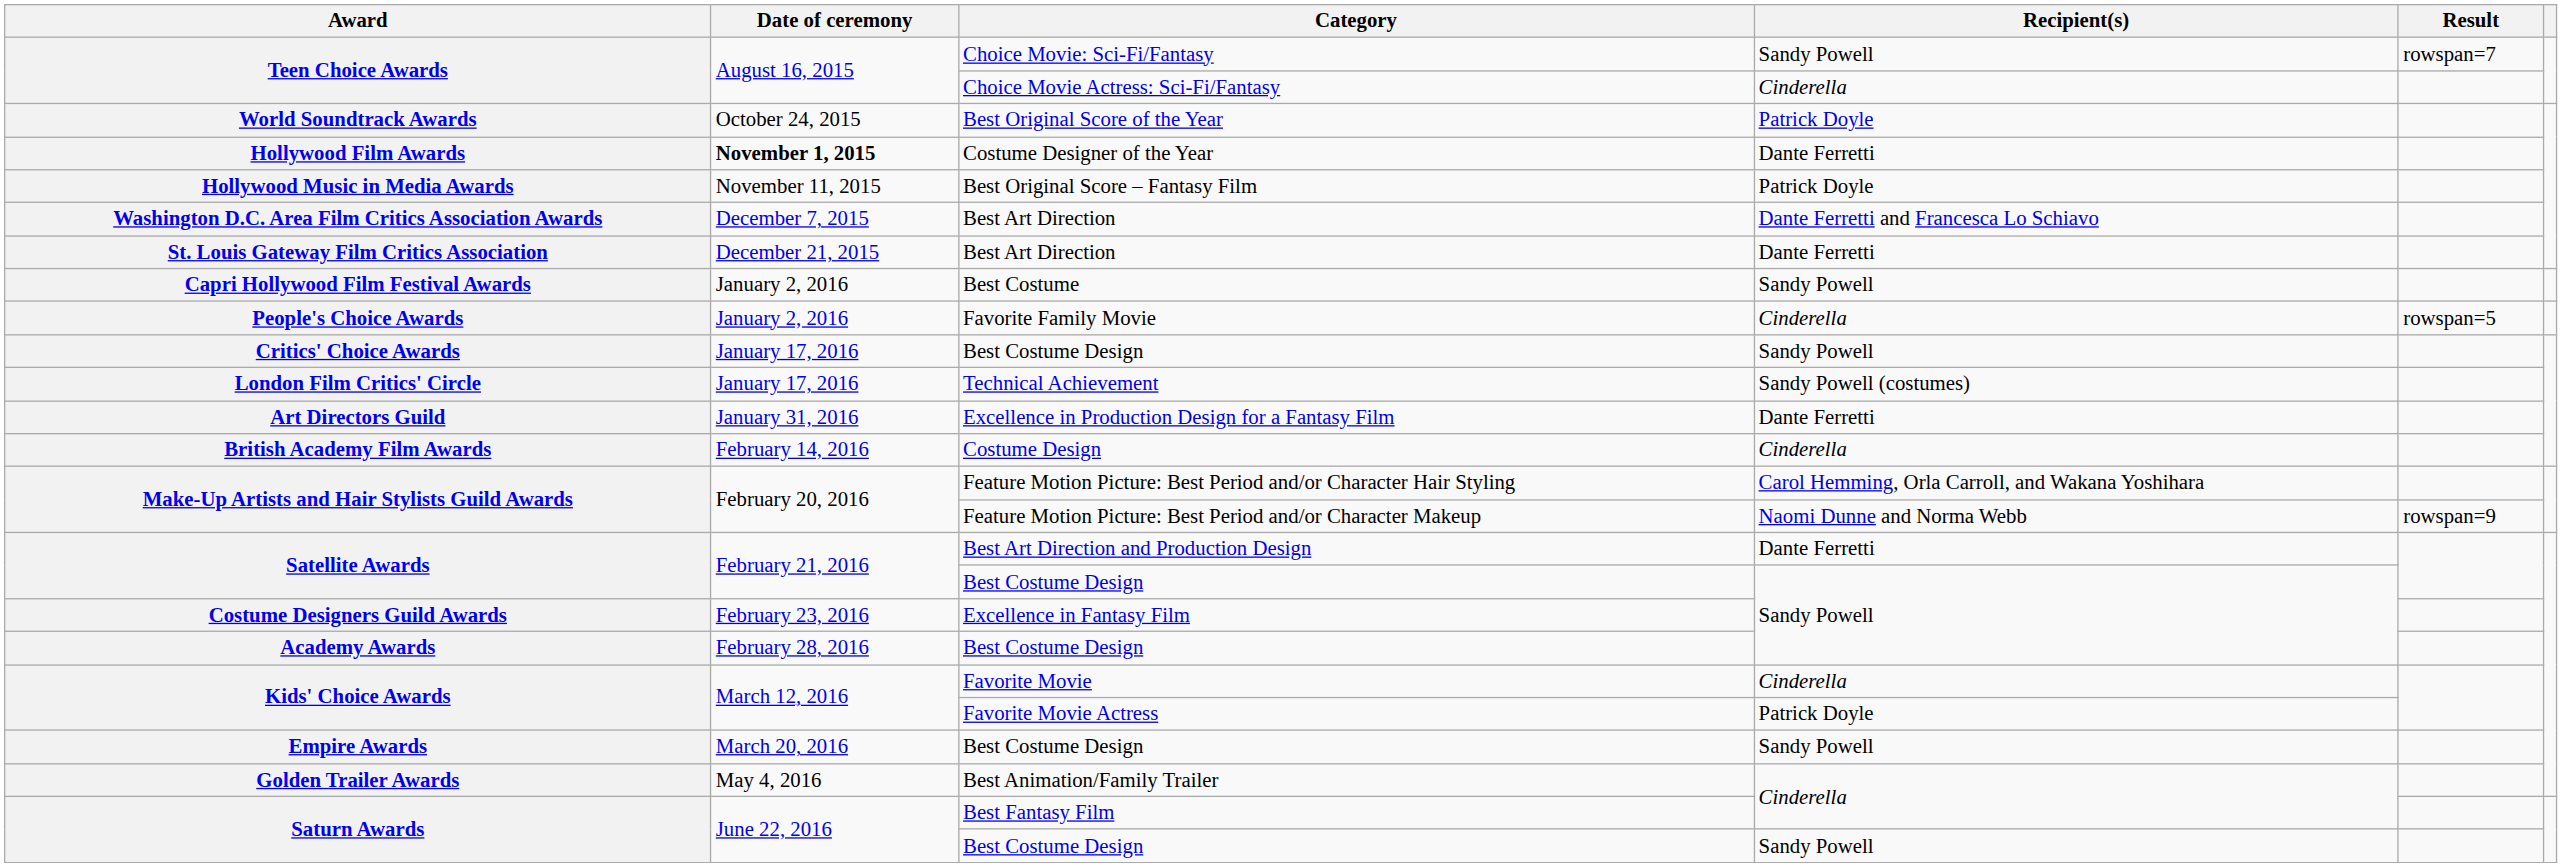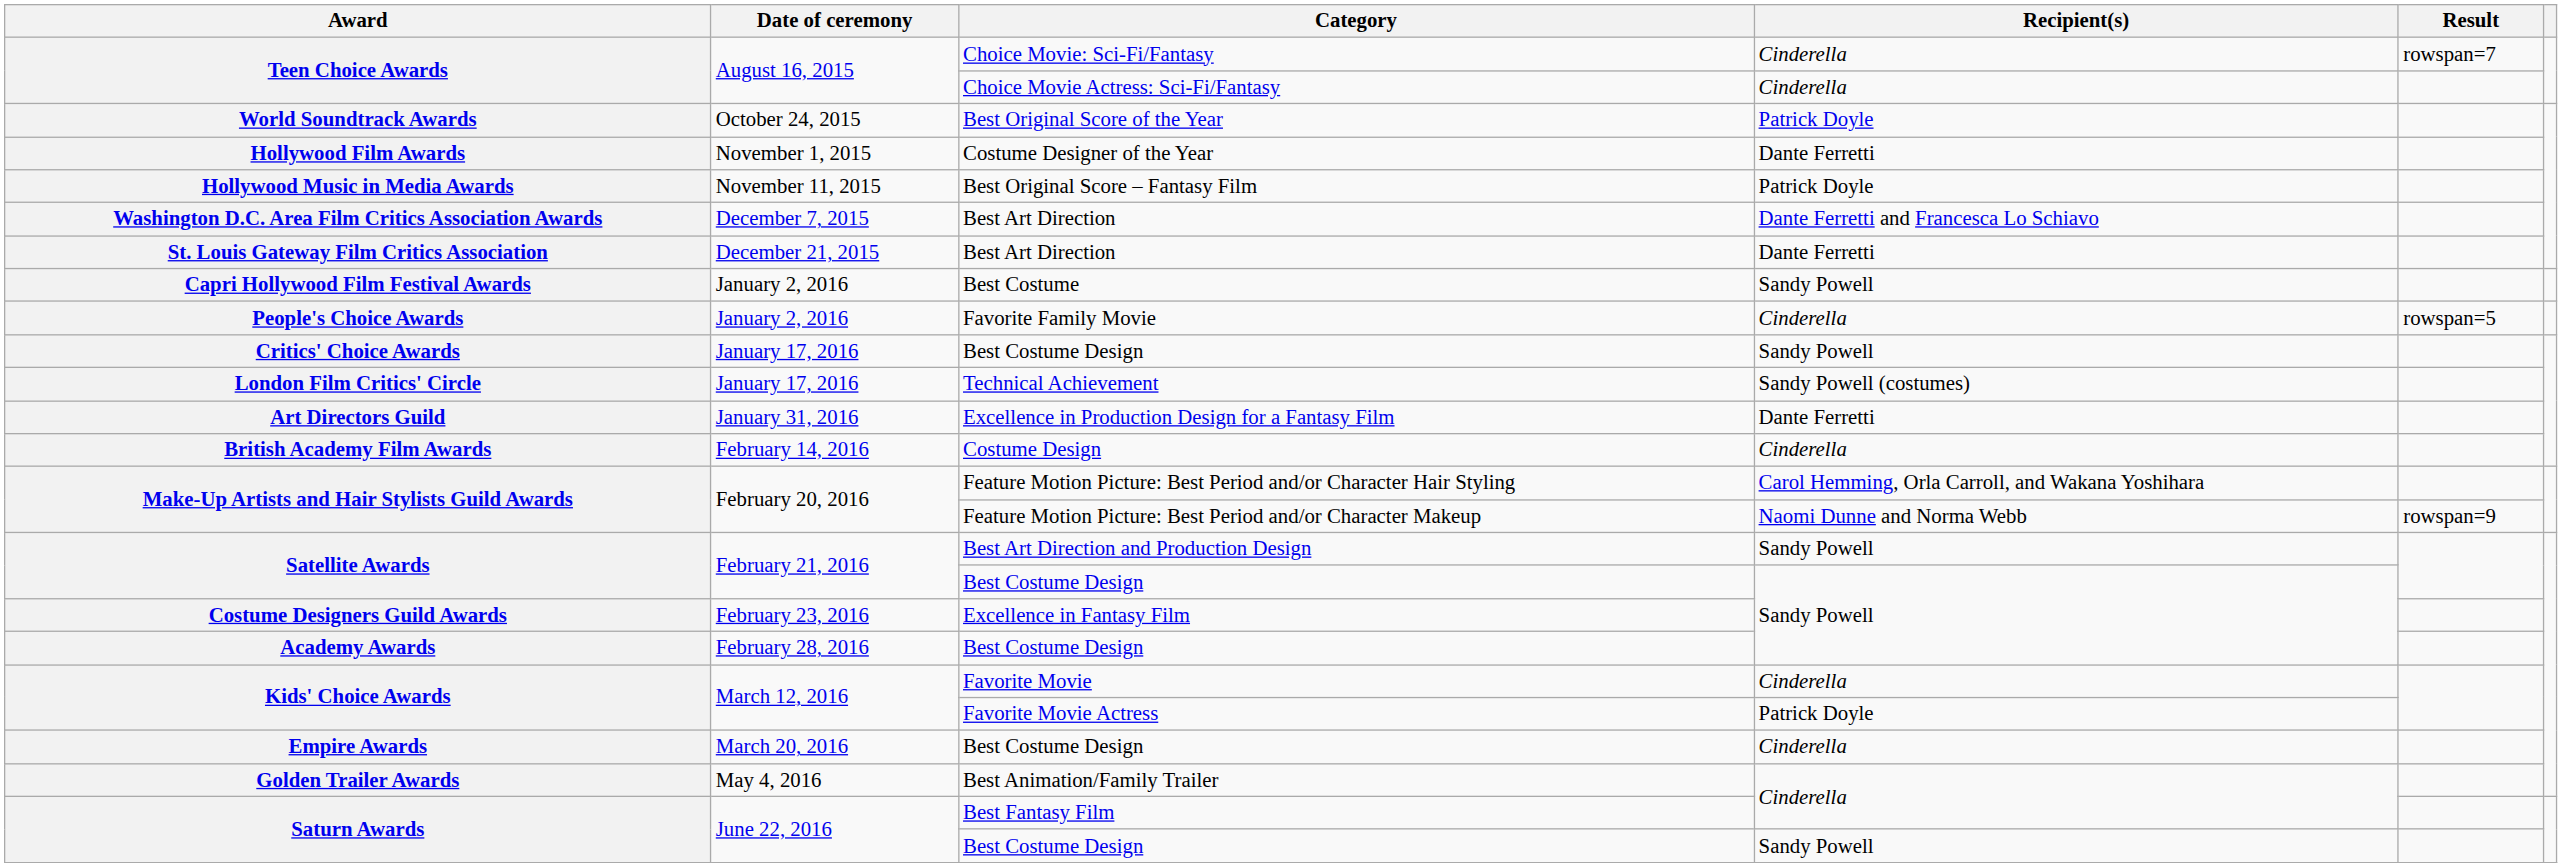(1816, 53) Sandy Powell -> (1803, 53) Cinderella
(796, 152) bold -> (793, 152) normal
(1817, 548) Dante Ferretti -> (1816, 548) Sandy Powell
(1816, 746) Sandy Powell -> (1803, 746) Cinderella
